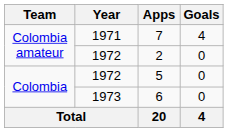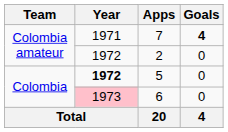(201, 35) normal -> (201, 35) bold
(107, 76) normal -> (107, 76) bold
(107, 96) no background -> (107, 96) pink background
